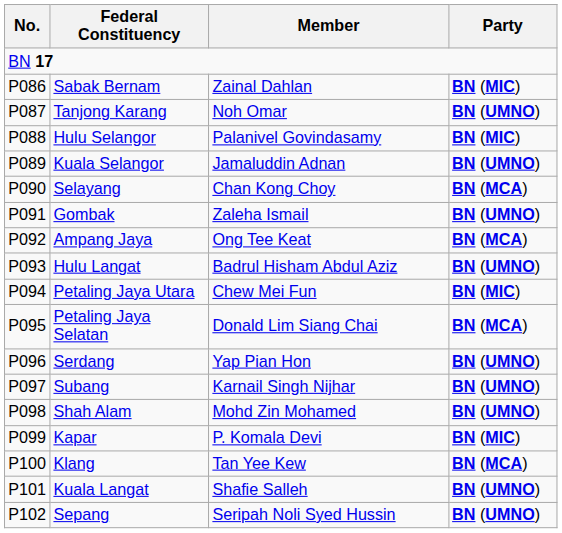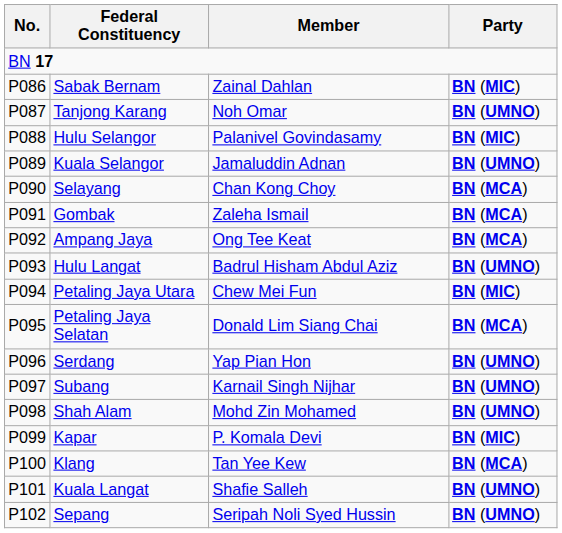(496, 214) BN (UMNO) -> (490, 214) BN (MCA)
